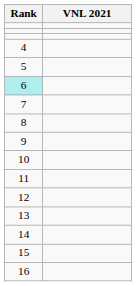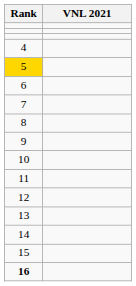(24, 66) no background -> (24, 66) gold background
(24, 85) paleturquoise background -> (24, 85) no background
(24, 271) normal -> (24, 271) bold
